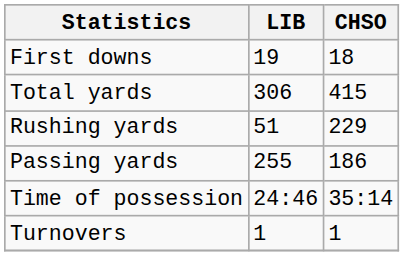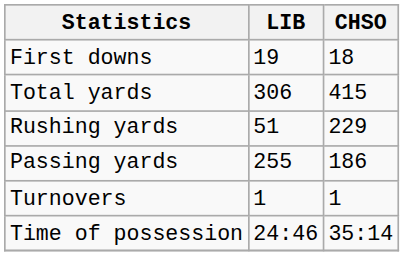rows swapped: (68, 233) <-> (127, 198)
